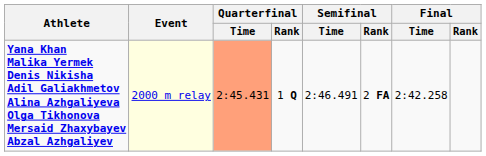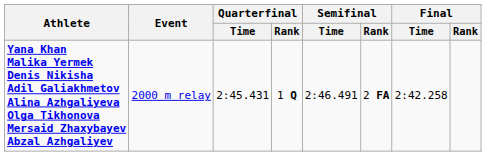(171, 95) lightyellow background -> (171, 95) no background
(243, 95) lightsalmon background -> (243, 95) no background
